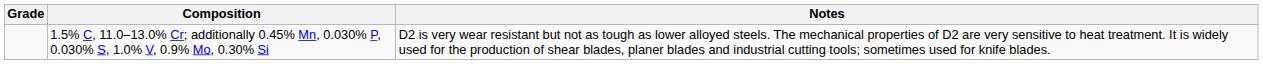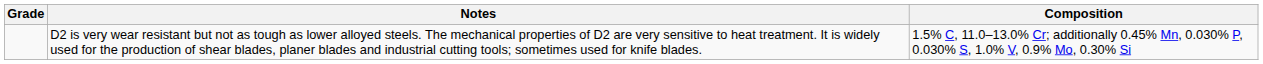columns swapped: (222, 14) <-> (827, 14)
